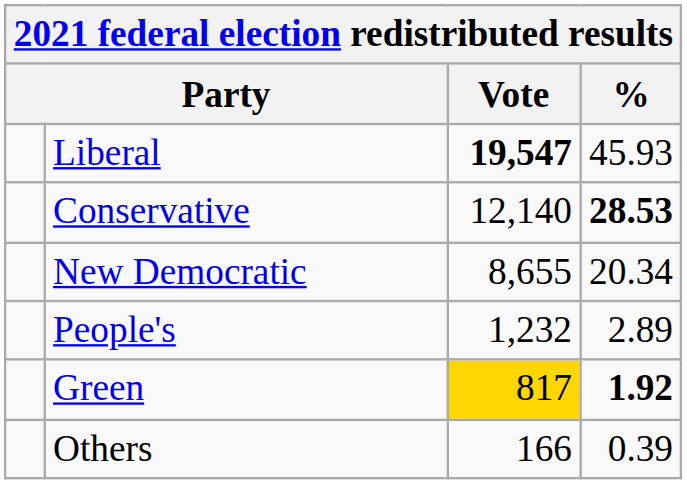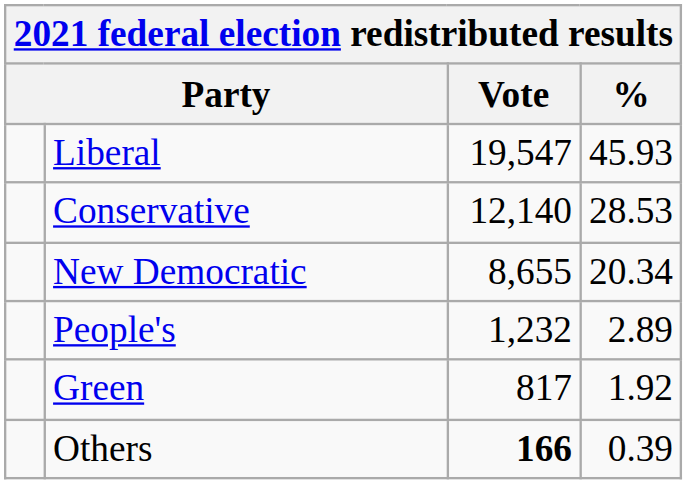(521, 152) bold -> (521, 152) normal
(631, 211) bold -> (631, 211) normal
(544, 388) gold background -> (544, 388) no background
(640, 388) bold -> (640, 388) normal
(544, 447) normal -> (544, 447) bold
